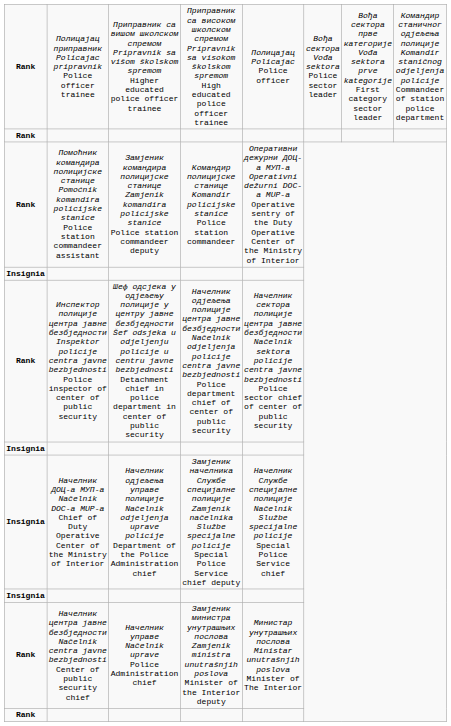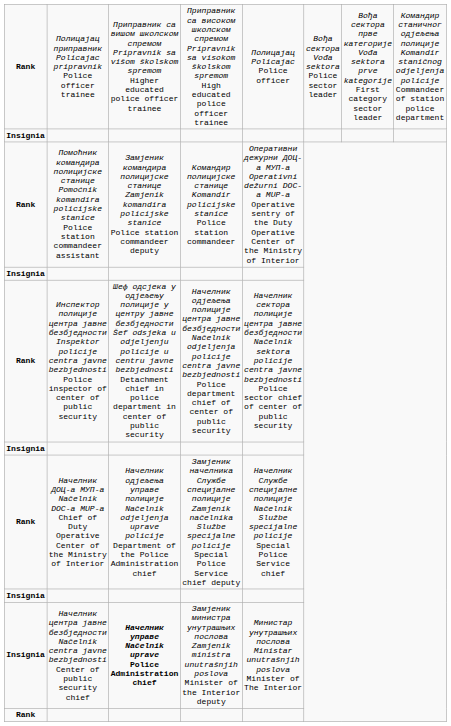(26, 136) Rank -> (26, 136) Insignia
(26, 522) Insignia -> (26, 522) Rank
(26, 655) Rank -> (26, 655) Insignia
(145, 655) normal -> (145, 655) bold
